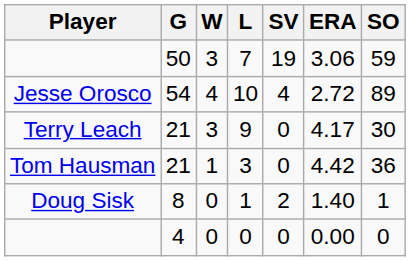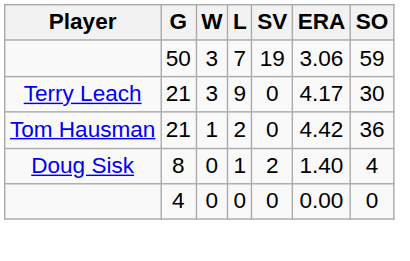- row: (83, 93)
(245, 165) 3 -> (240, 129) 2
(383, 201) 1 -> (372, 165) 4
